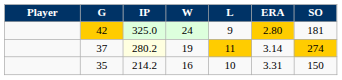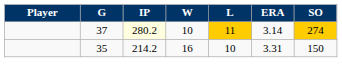- row: (102, 30)
(187, 48) 19 -> (187, 30) 10
